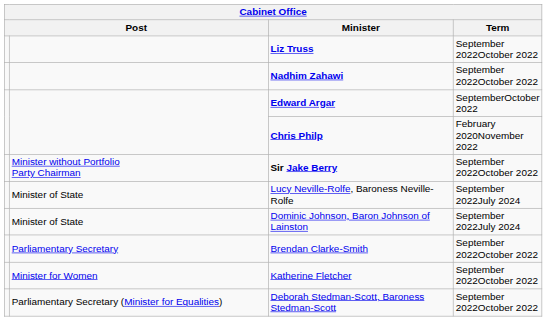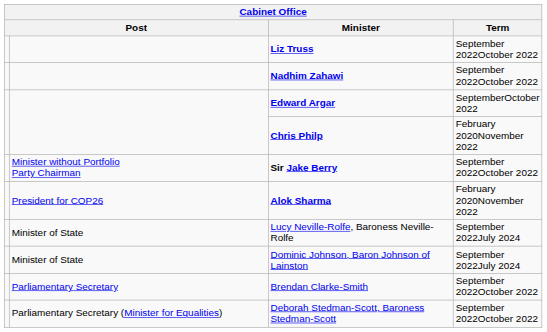+ row: (301, 200)
- row: (311, 275)
